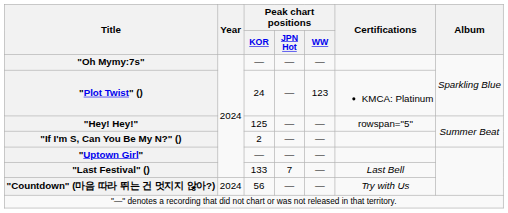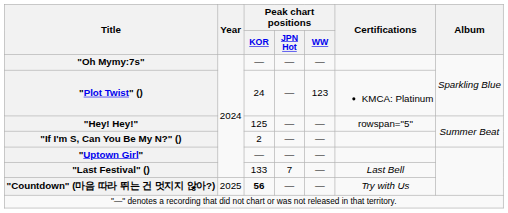(231, 186) 2024 -> (231, 186) 2025
(259, 186) normal -> (259, 186) bold
